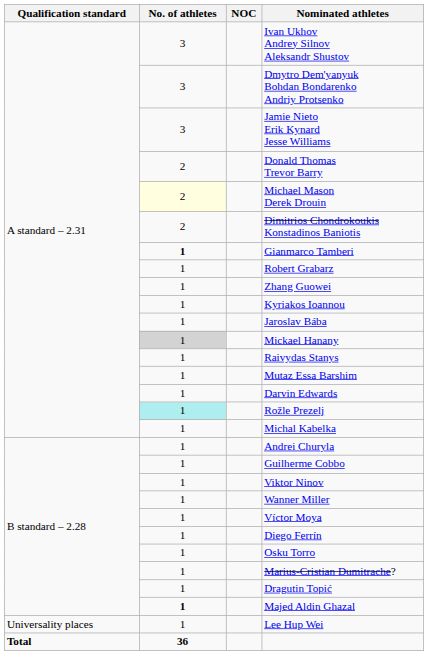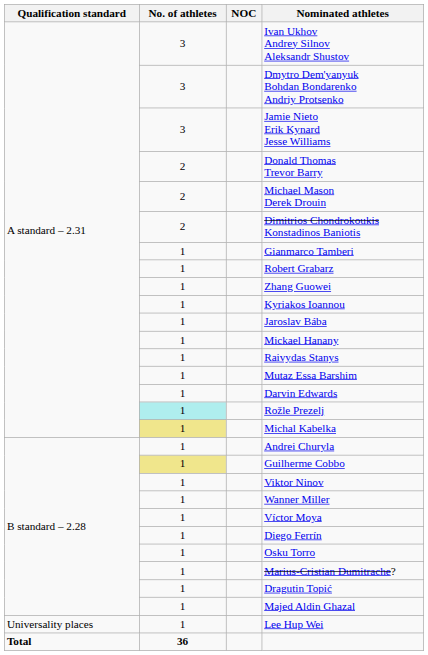(183, 196) lightyellow background -> (183, 196) no background
(183, 251) bold -> (183, 251) normal
(183, 339) lightgrey background -> (183, 339) no background
(183, 428) no background -> (183, 428) khaki background
(183, 464) no background -> (183, 464) khaki background
(183, 606) bold -> (183, 606) normal
